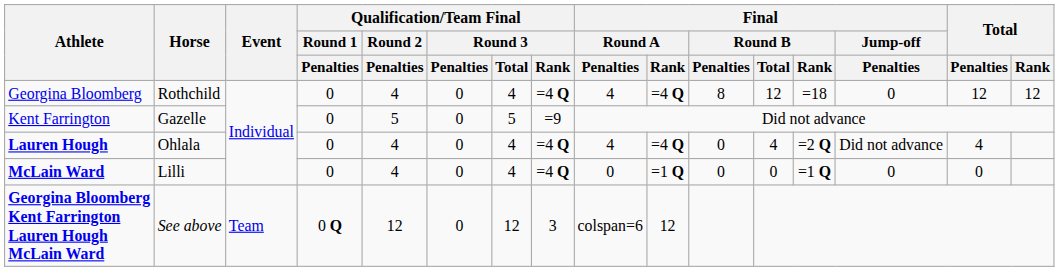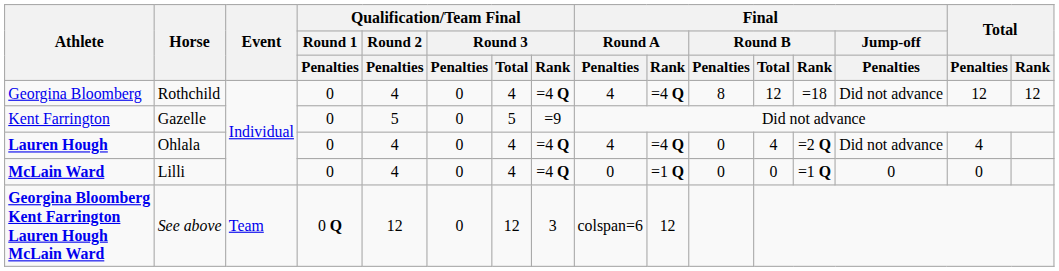(891, 93) 0 -> (891, 93) Did not advance
